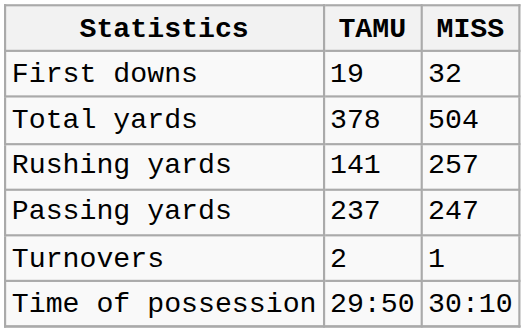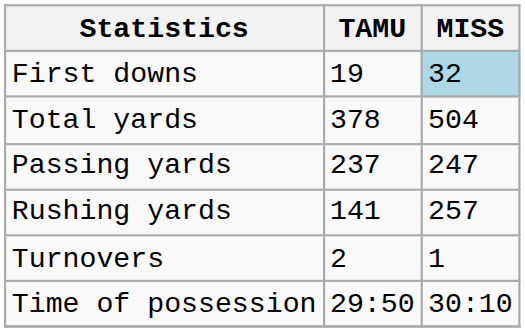(445, 74) no background -> (445, 74) lightblue background
rows swapped: (122, 166) <-> (122, 212)
